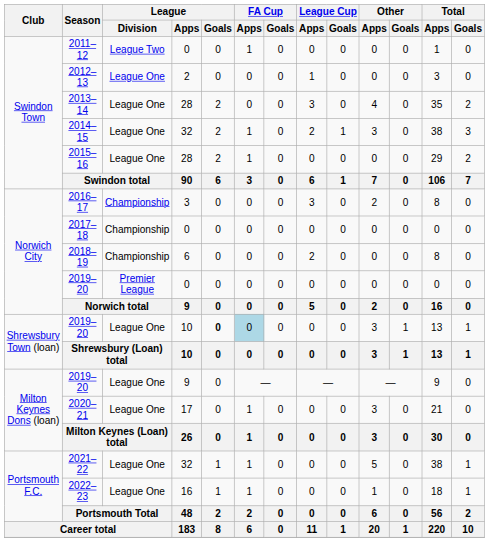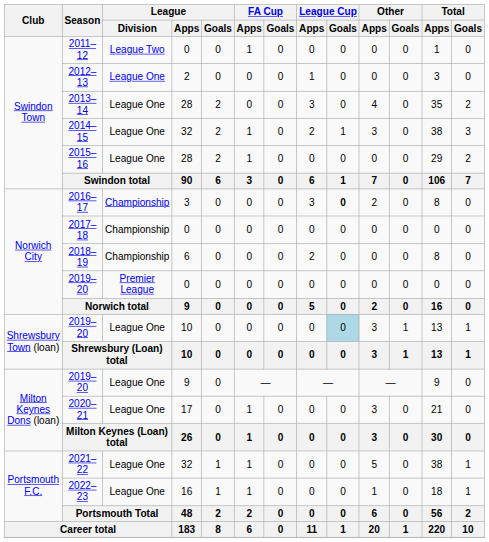(343, 202) normal -> (343, 202) bold
(218, 328) bold -> (218, 328) normal
(249, 328) lightblue background -> (249, 328) no background
(343, 328) no background -> (343, 328) lightblue background
